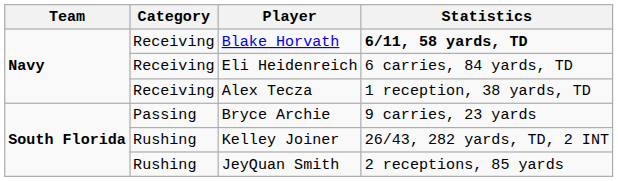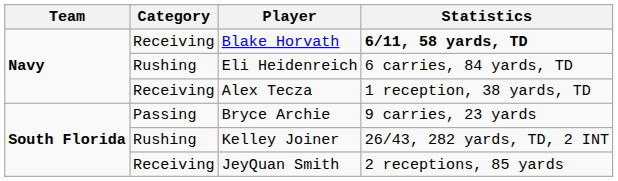(174, 66) Receiving -> (165, 66) Rushing
(165, 164) Rushing -> (174, 164) Receiving
